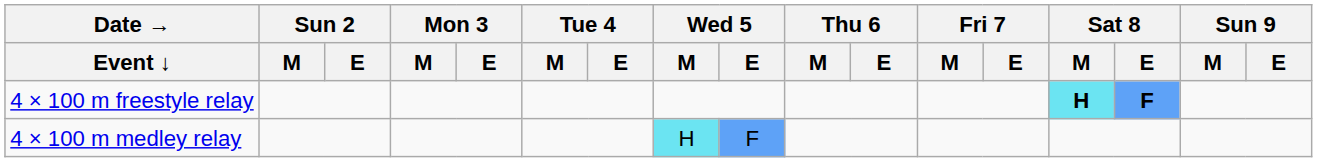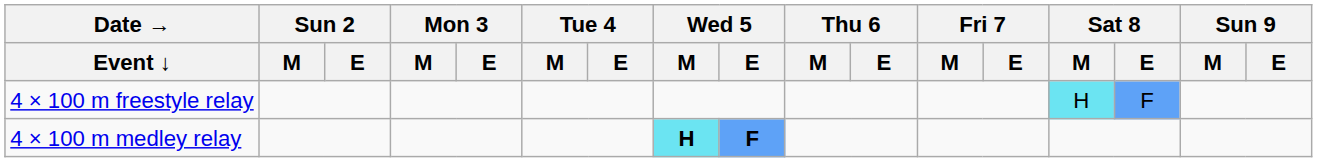(1081, 100) bold -> (1081, 100) normal
(1147, 100) bold -> (1147, 100) normal
(686, 138) normal -> (686, 138) bold
(752, 138) normal -> (752, 138) bold
